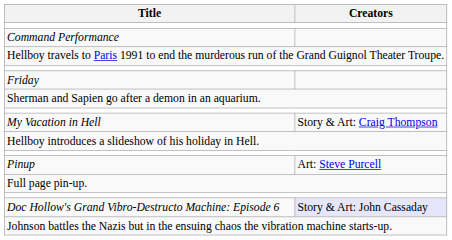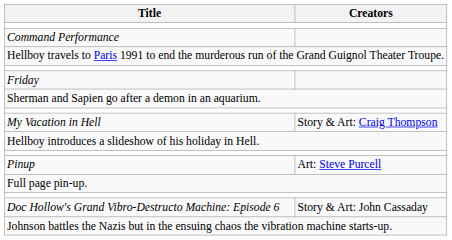(363, 207) lavender background -> (363, 207) no background
